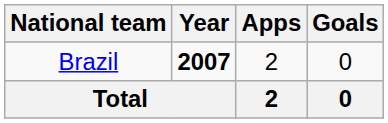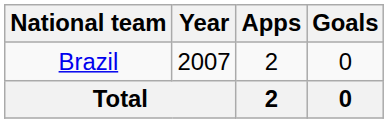(204, 61) bold -> (204, 61) normal
